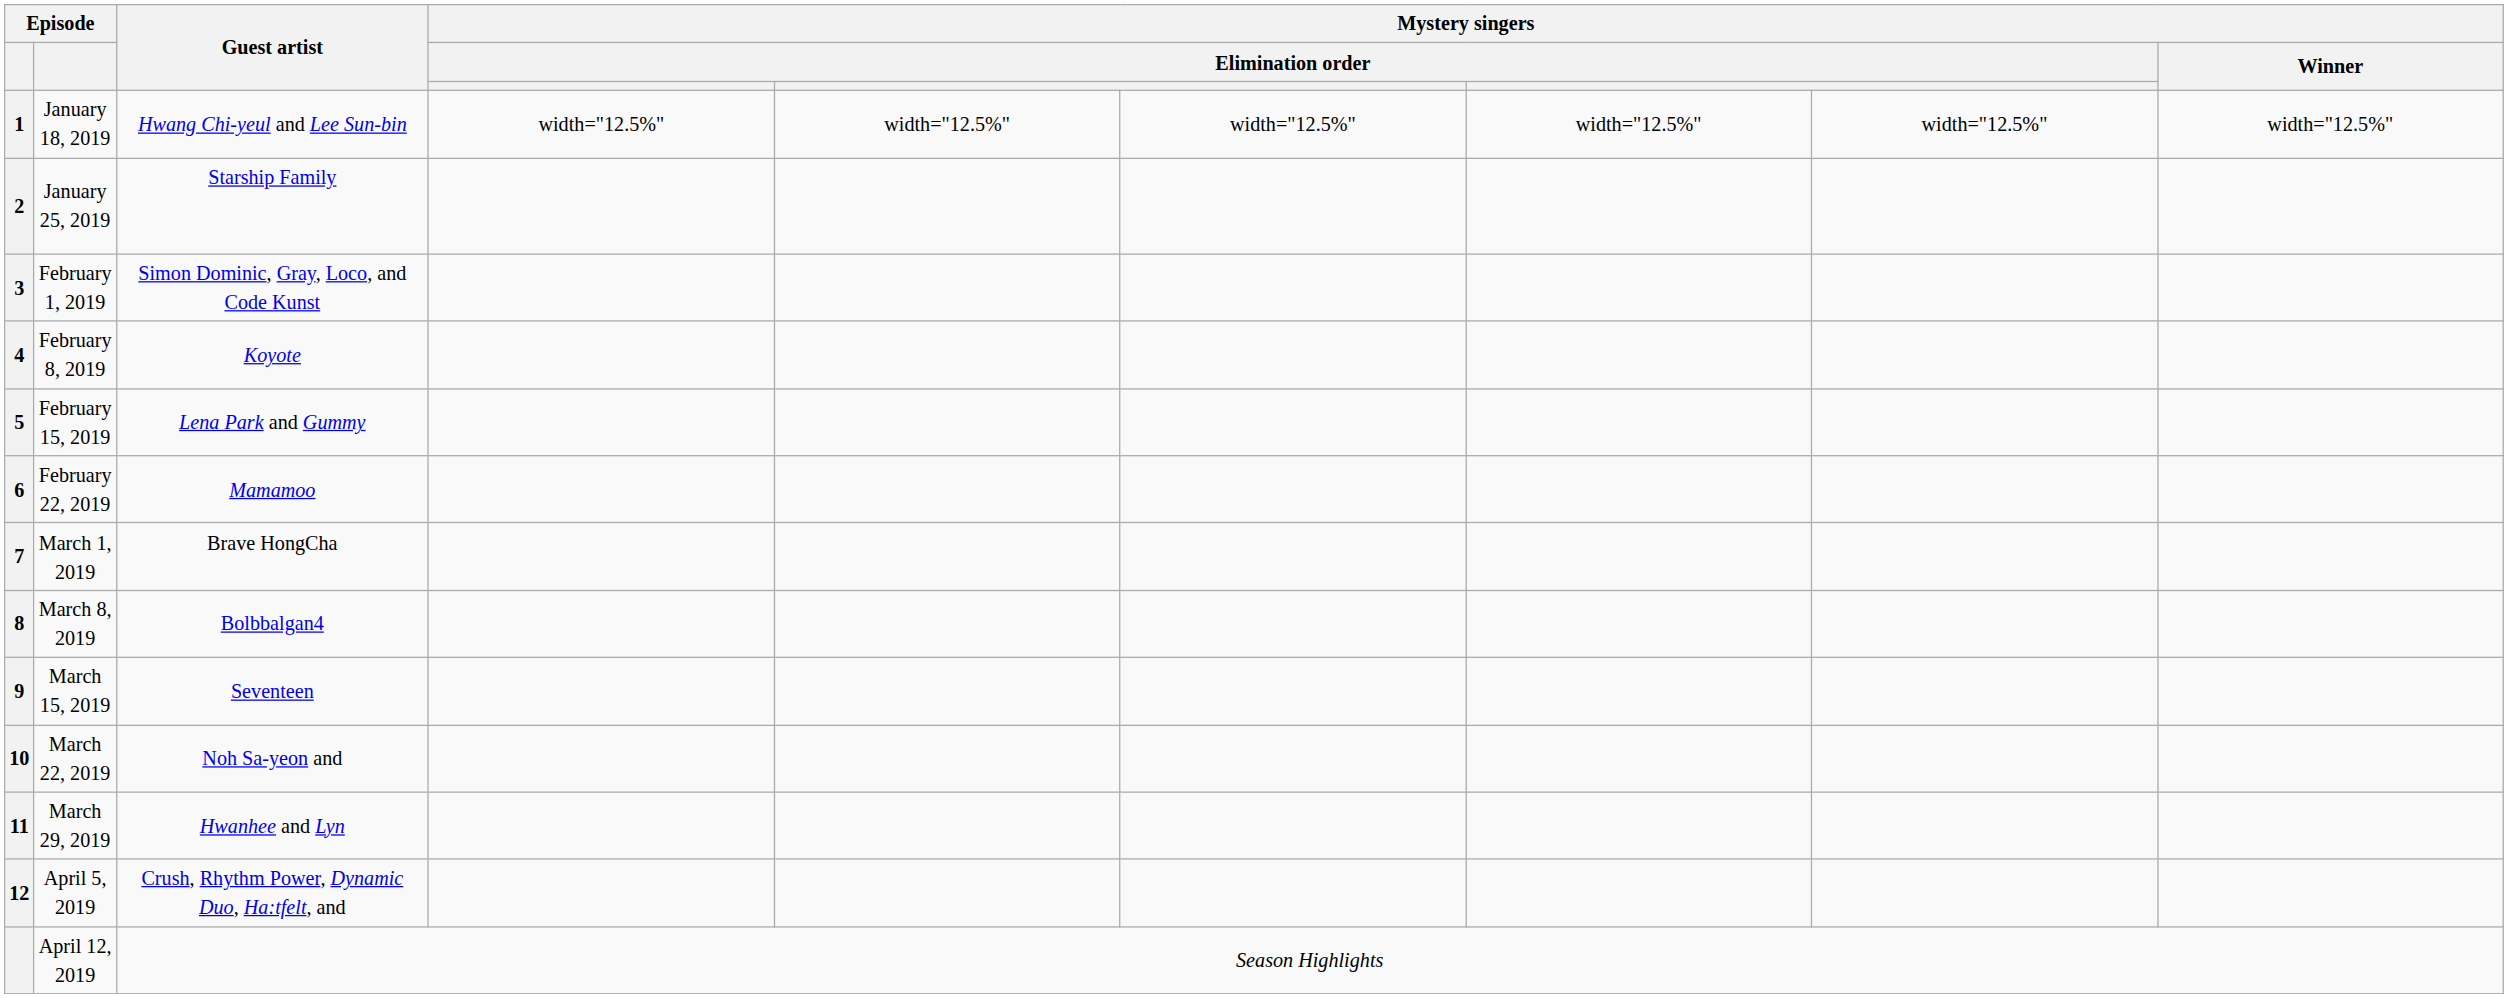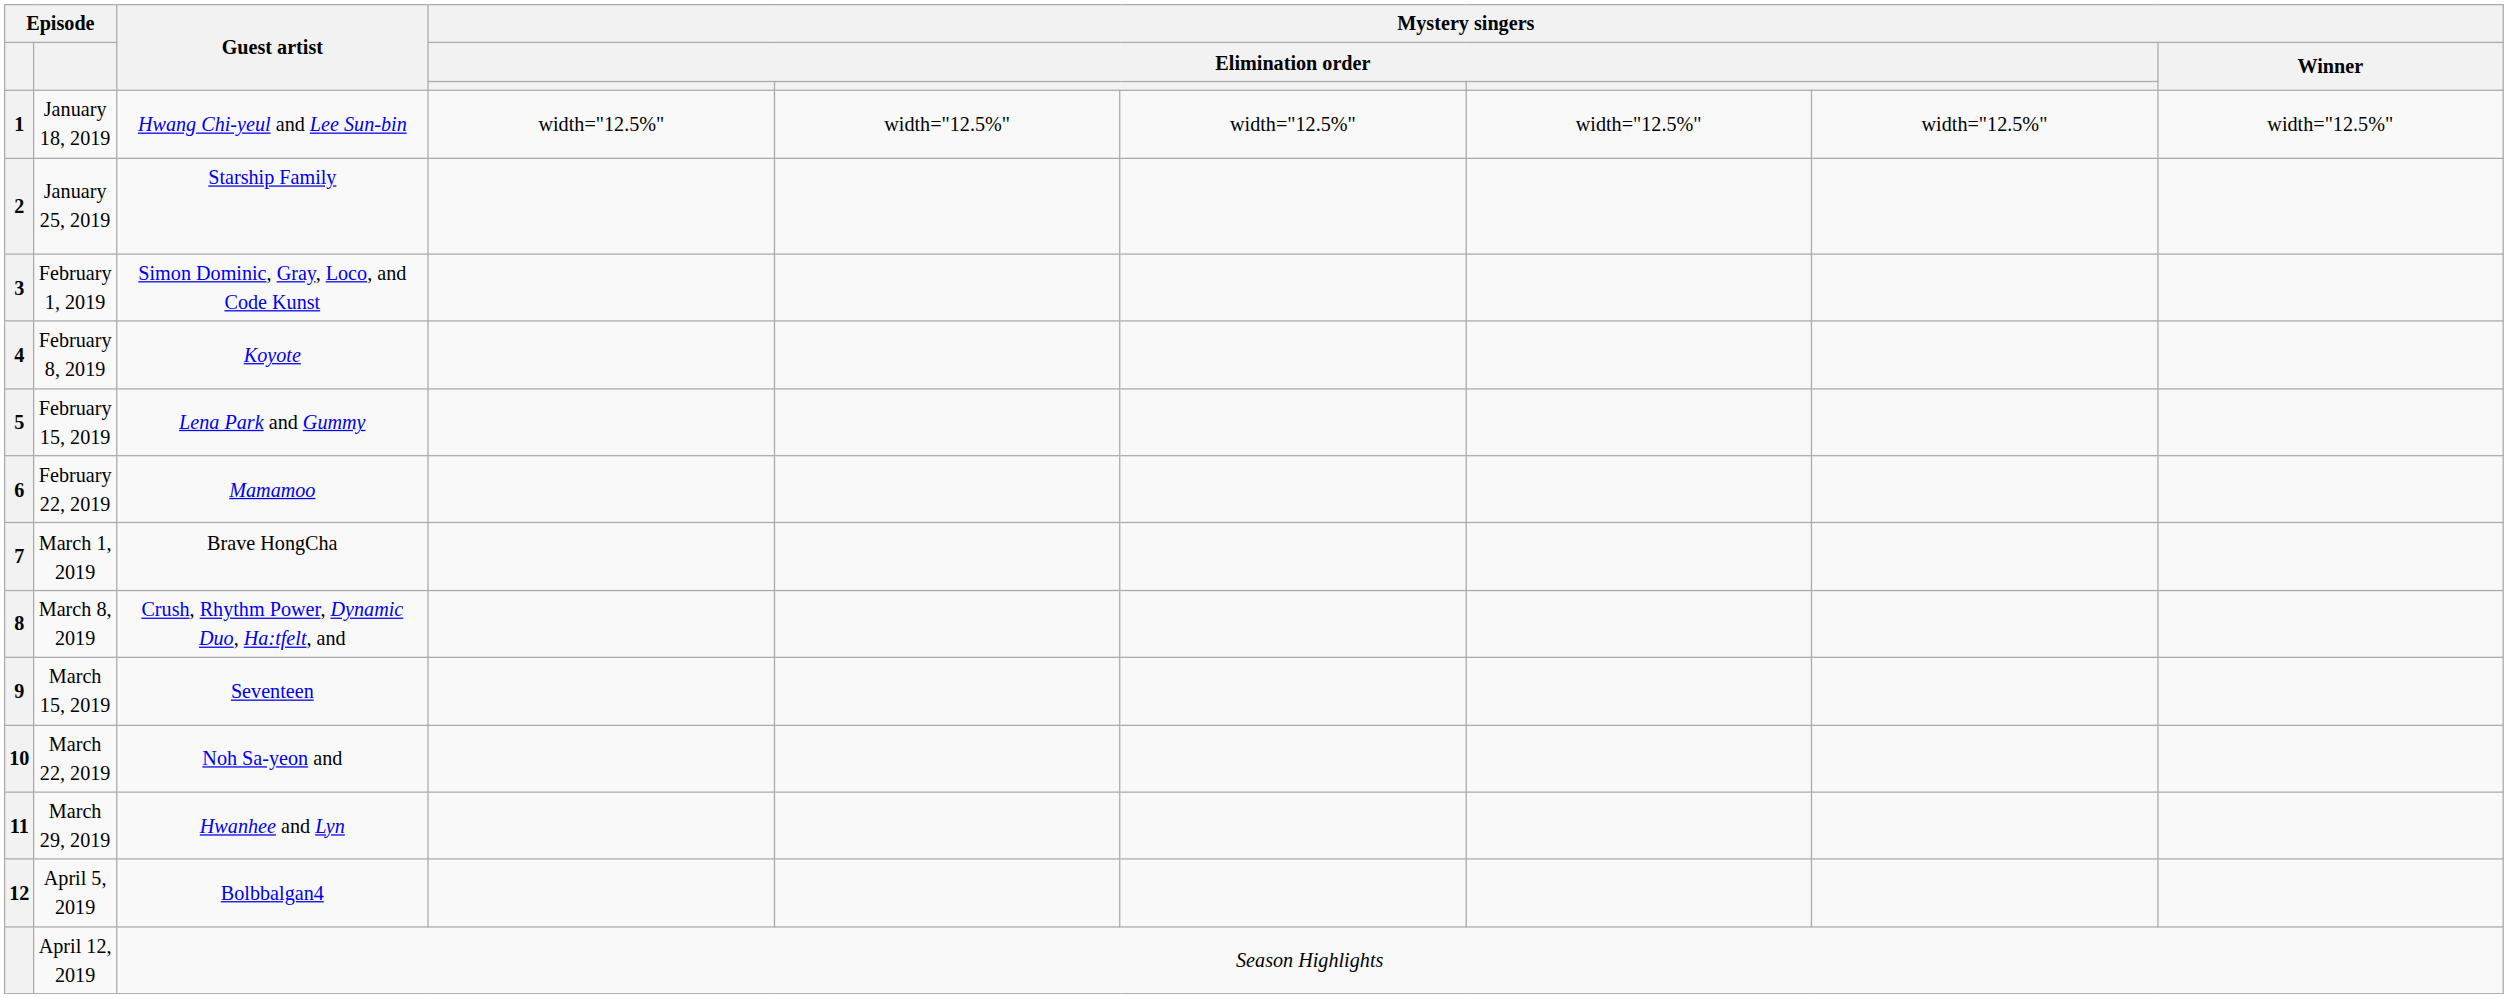(272, 624) Bolbbalgan4 -> (272, 624) Crush, Rhythm Power, Dynamic Duo, Ha:tfelt, and
(272, 893) Crush, Rhythm Power, Dynamic Duo, Ha:tfelt, and -> (272, 893) Bolbbalgan4
